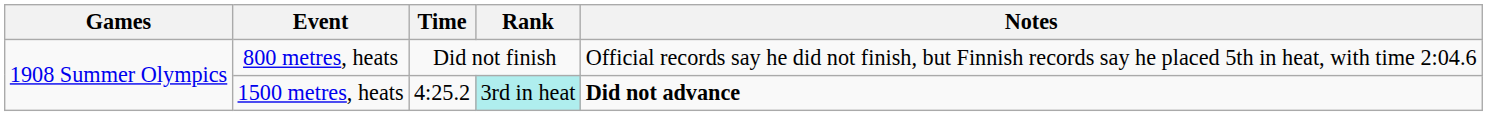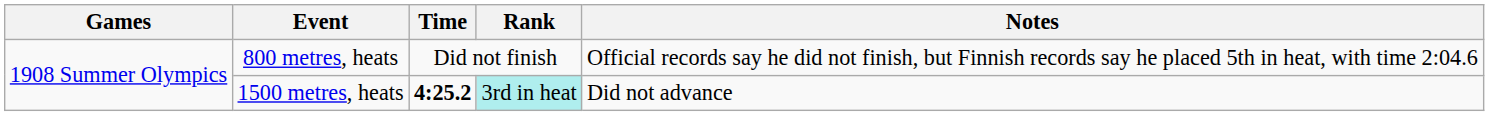(442, 92) normal -> (443, 92) bold
(663, 92) bold -> (660, 92) normal
